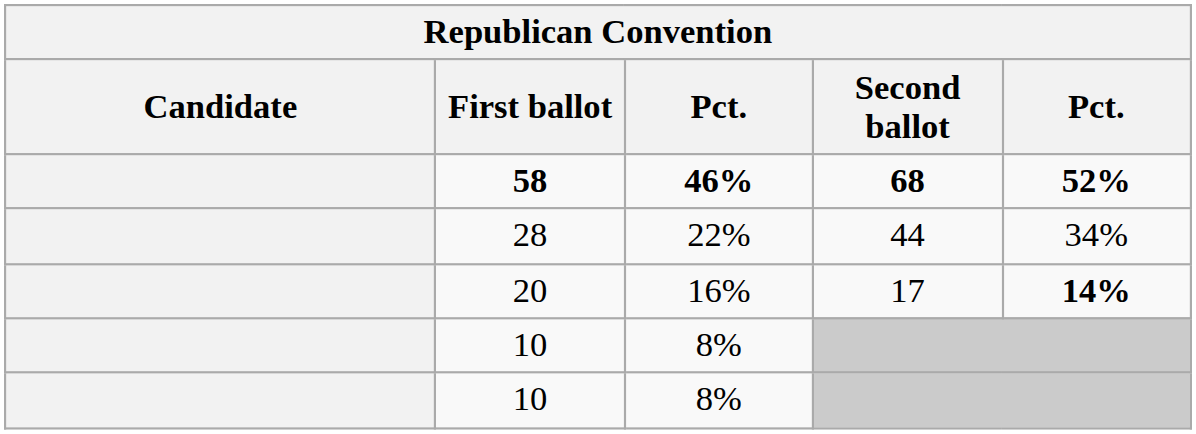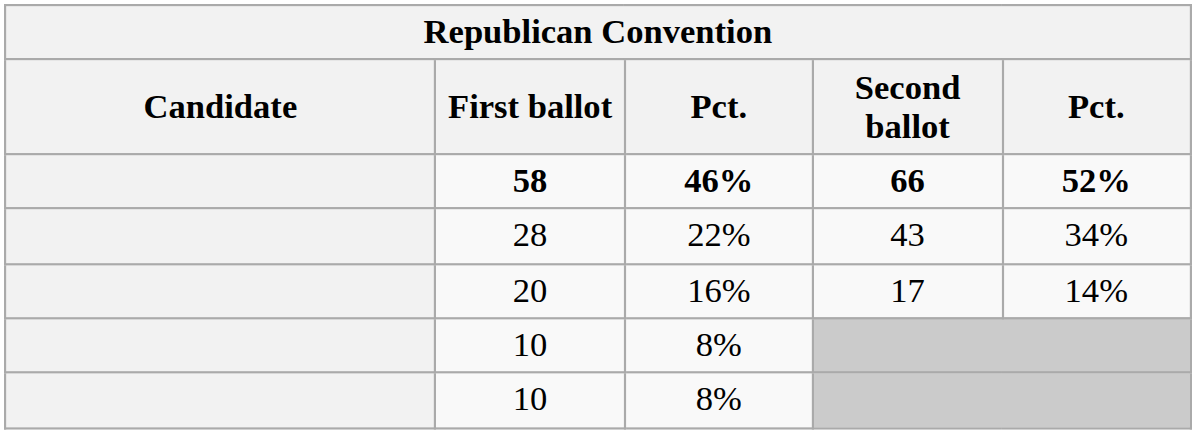(908, 180) 68 -> (908, 180) 66
(908, 235) 44 -> (908, 235) 43
(1096, 290) bold -> (1096, 290) normal
